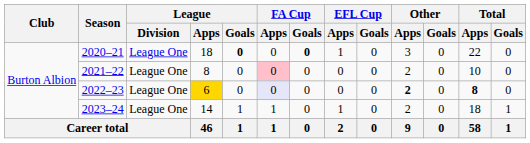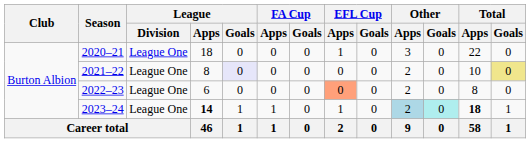(240, 52) bold -> (240, 52) normal
(307, 52) bold -> (307, 52) normal
(240, 71) no background -> (240, 71) lavender background
(273, 71) pink background -> (273, 71) no background
(508, 71) no background -> (508, 71) khaki background
(206, 90) gold background -> (206, 90) no background
(273, 90) lavender background -> (273, 90) no background
(341, 90) no background -> (341, 90) lightsalmon background
(408, 90) bold -> (408, 90) normal
(475, 90) bold -> (475, 90) normal
(206, 109) normal -> (206, 109) bold
(408, 109) no background -> (408, 109) lightblue background
(441, 109) no background -> (441, 109) paleturquoise background
(475, 109) normal -> (475, 109) bold
